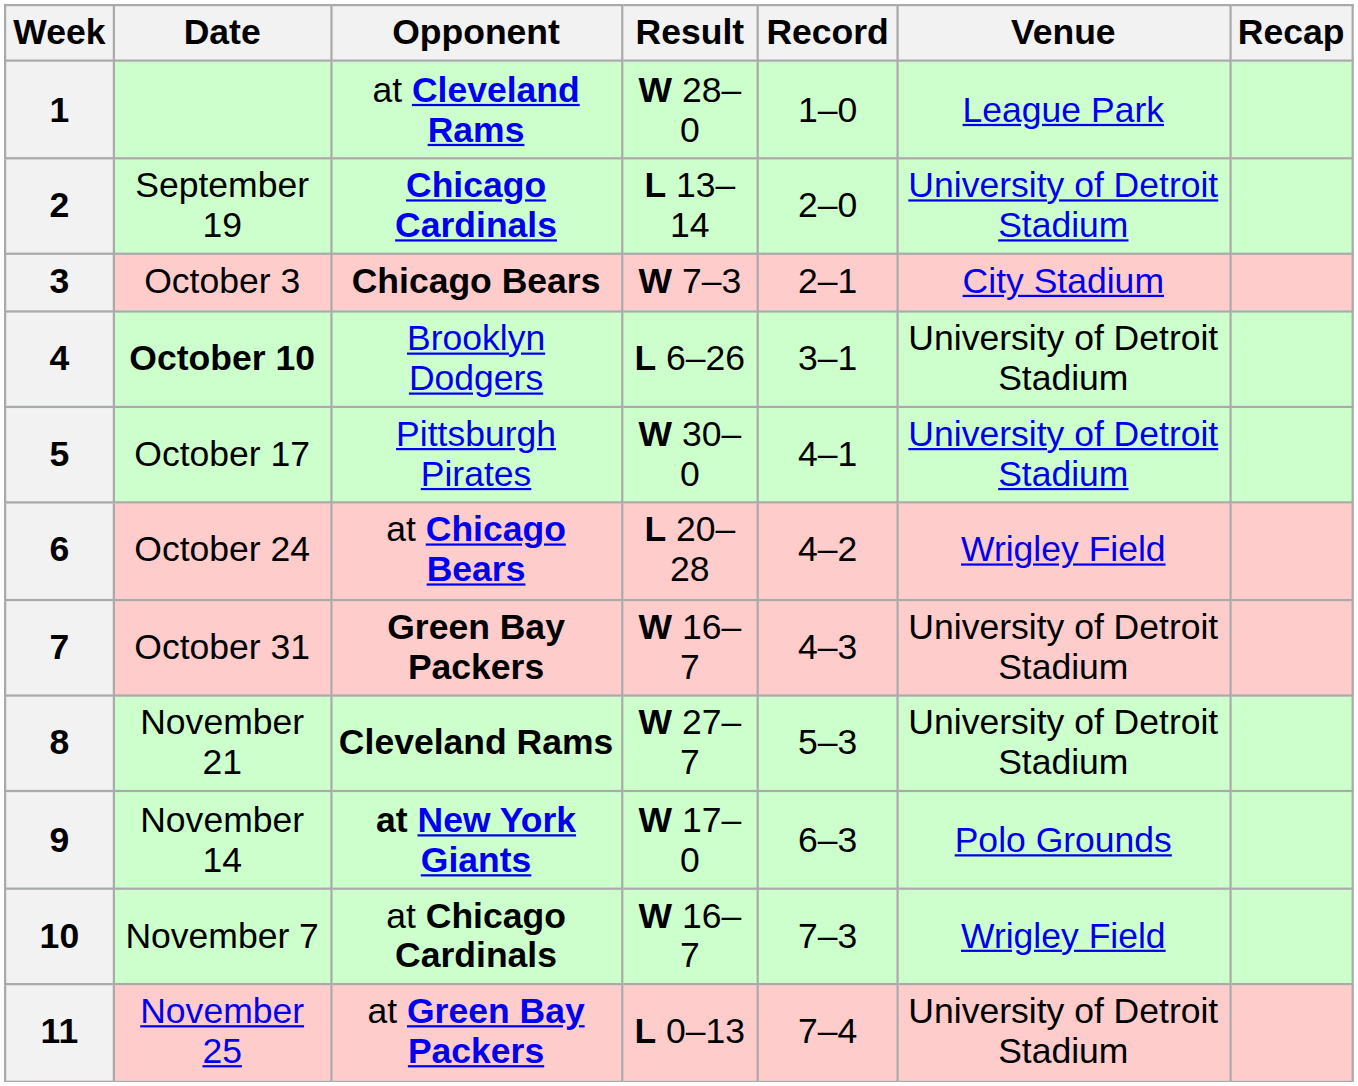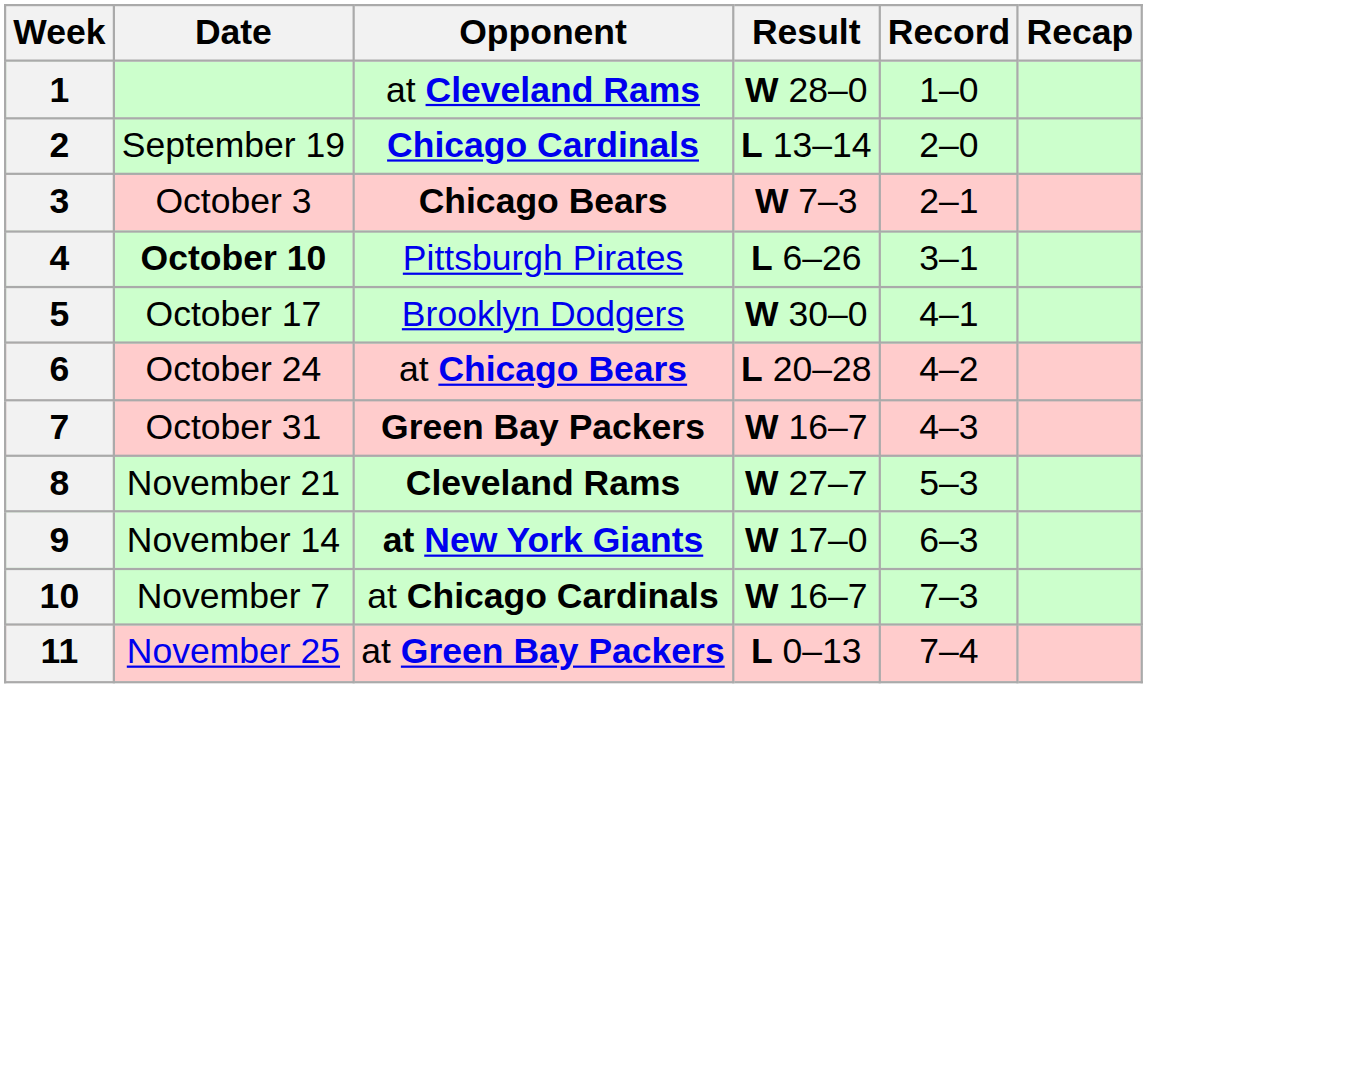- column: (1063, 32)
(476, 357) Brooklyn Dodgers -> (543, 257) Pittsburgh Pirates
(476, 454) Pittsburgh Pirates -> (543, 314) Brooklyn Dodgers
